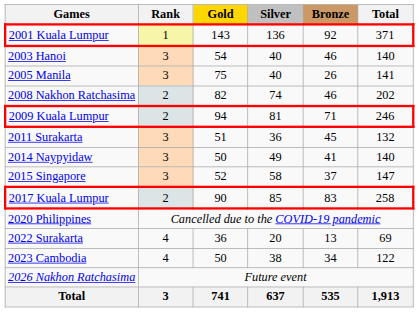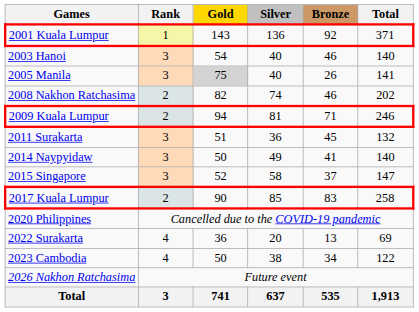(221, 75) no background -> (221, 75) lightgrey background
